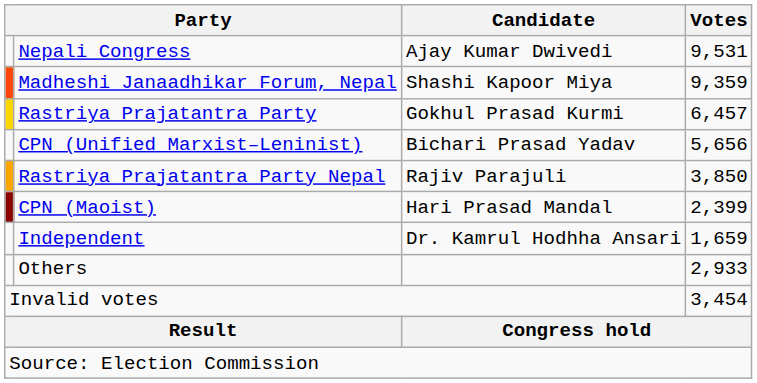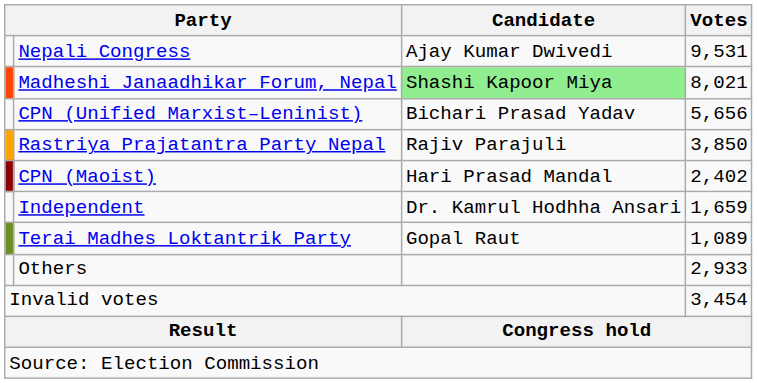(509, 83) no background -> (509, 83) lightgreen background
(719, 83) 9,359 -> (719, 83) 8,021
- row: (167, 114)
(719, 207) 2,399 -> (719, 176) 2,402
+ row: (185, 238)
